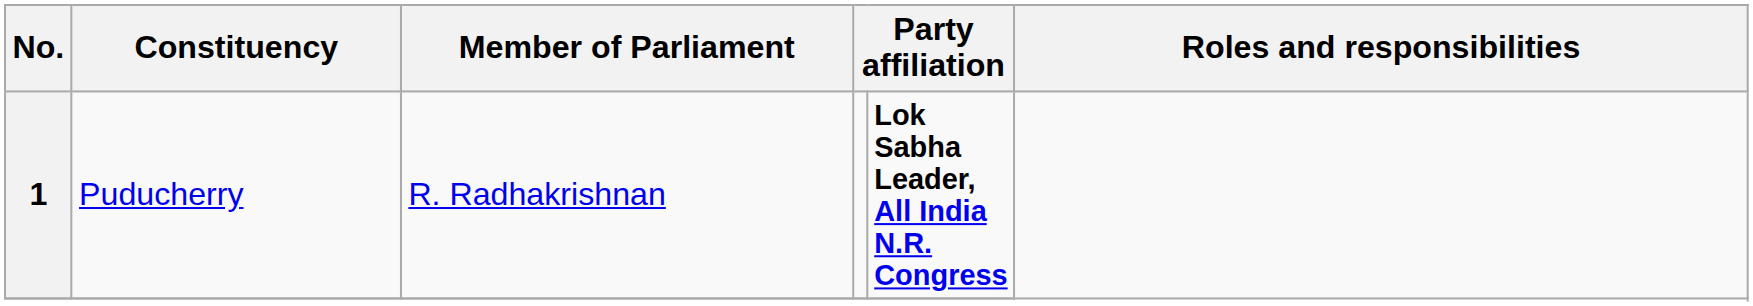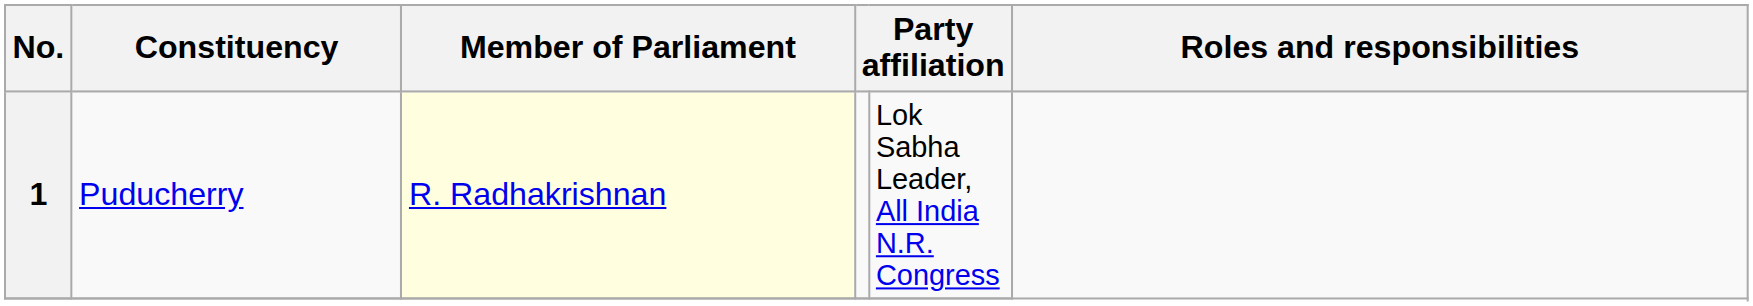(537, 194) no background -> (538, 194) lightyellow background
(941, 195) bold -> (938, 195) normal
